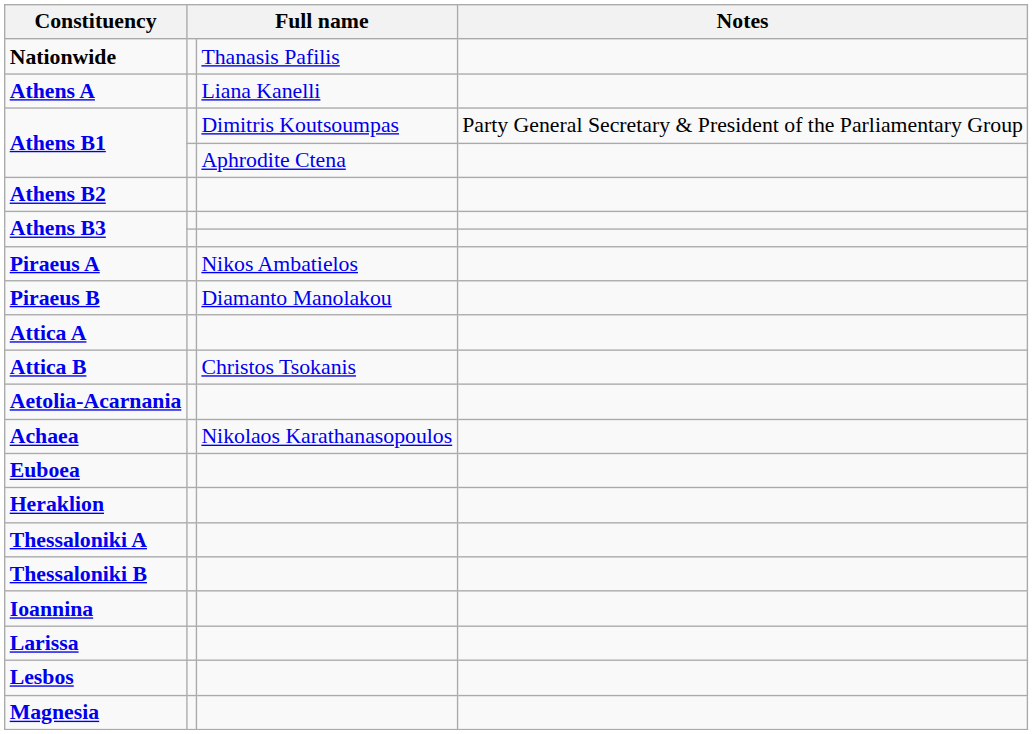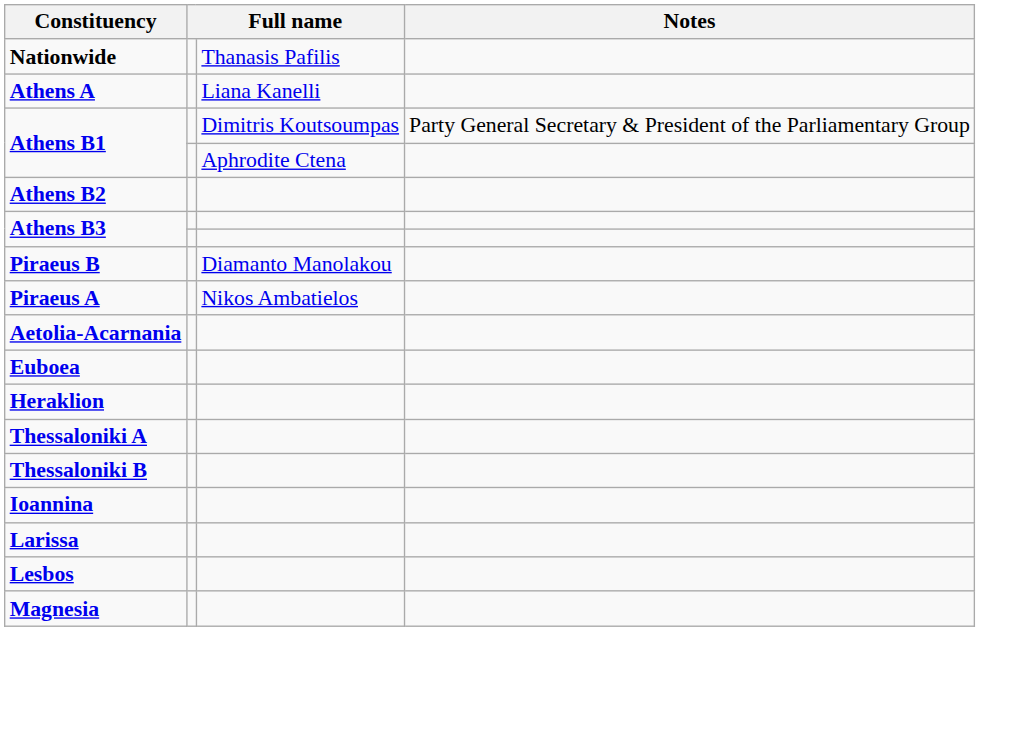rows swapped: (55, 263) <-> (55, 297)
- row: (48, 332)
- row: (48, 366)
- row: (44, 435)
